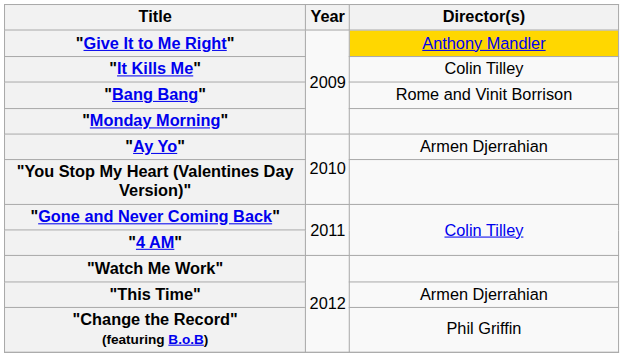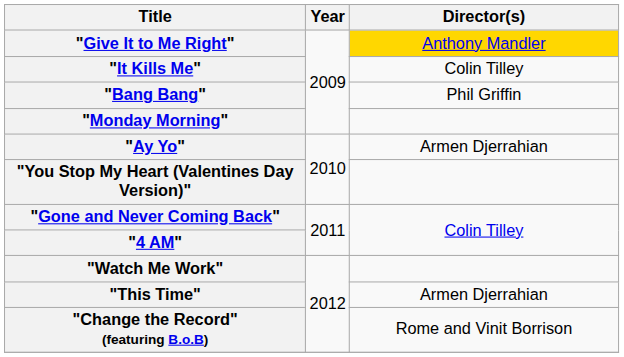(484, 95) Rome and Vinit Borrison -> (484, 95) Phil Griffin
(484, 329) Phil Griffin -> (484, 329) Rome and Vinit Borrison
